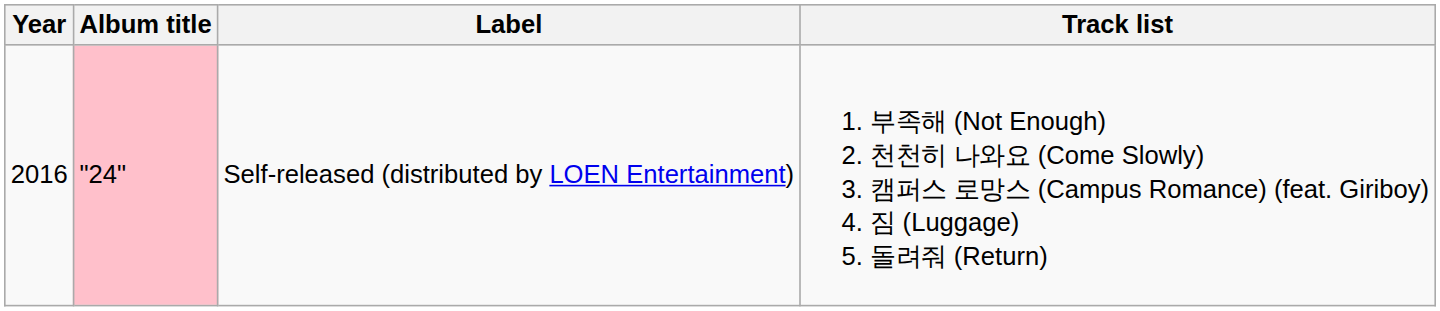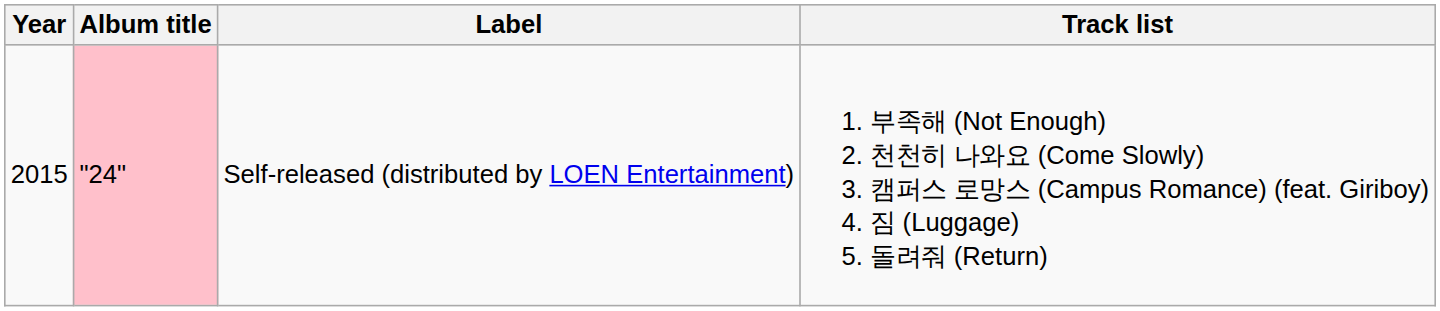(39, 175) 2016 -> (39, 175) 2015
